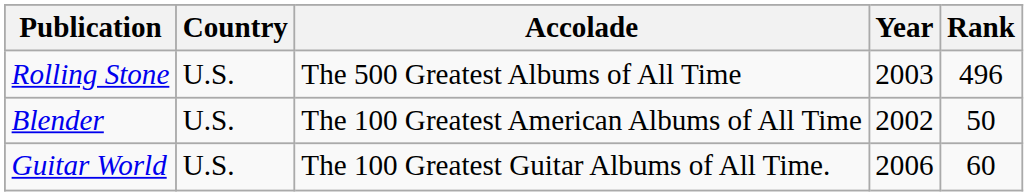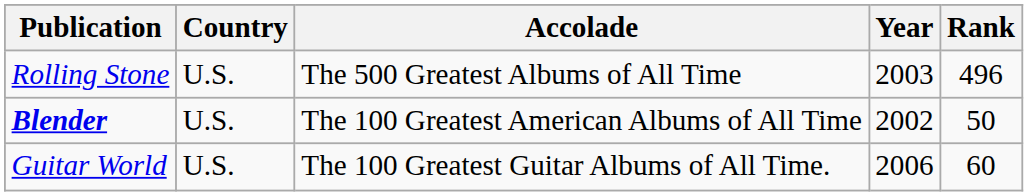(58, 119) normal -> (59, 119) bold
